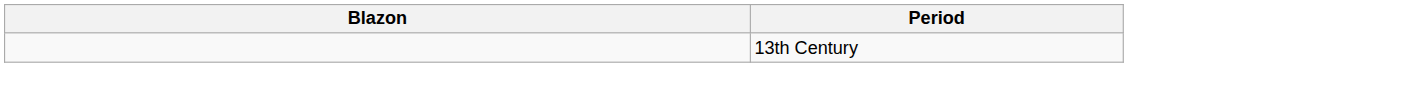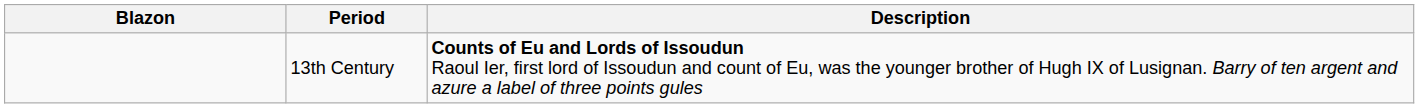+ column: (920, 18)
